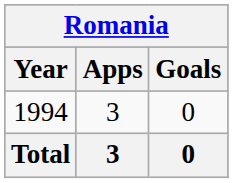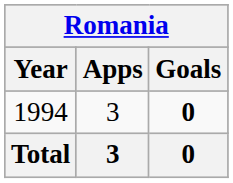(188, 111) normal -> (188, 111) bold
